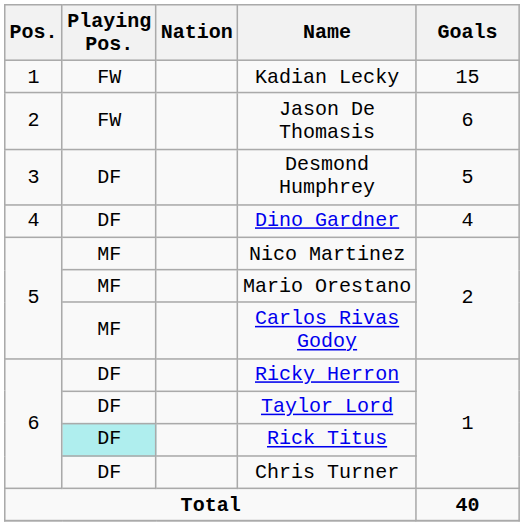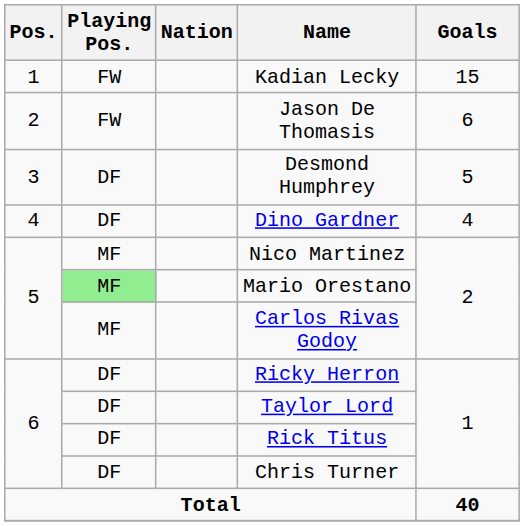(109, 286) no background -> (109, 286) lightgreen background
(109, 440) paleturquoise background -> (109, 440) no background
